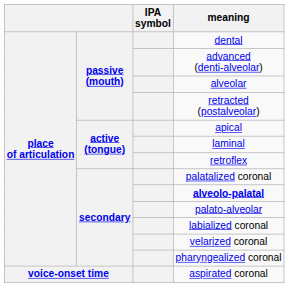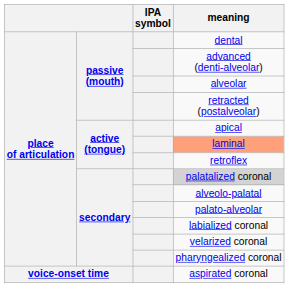(229, 144) no background -> (229, 144) lightsalmon background
(229, 177) no background -> (229, 177) lightgrey background
(229, 193) bold -> (229, 193) normal
